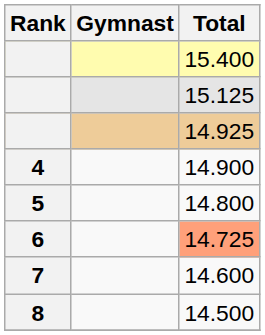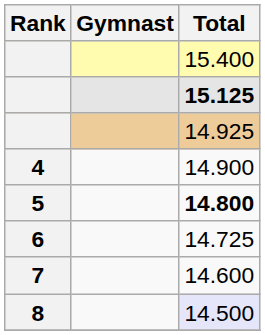(219, 95) normal -> (219, 95) bold
(219, 203) normal -> (219, 203) bold
(219, 240) lightsalmon background -> (219, 240) no background
(219, 312) no background -> (219, 312) lavender background
